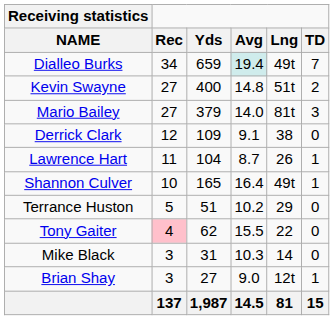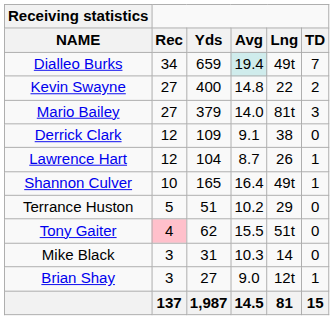(284, 87) 51t -> (284, 87) 22
(169, 159) 11 -> (169, 159) 12
(284, 231) 22 -> (284, 231) 51t
